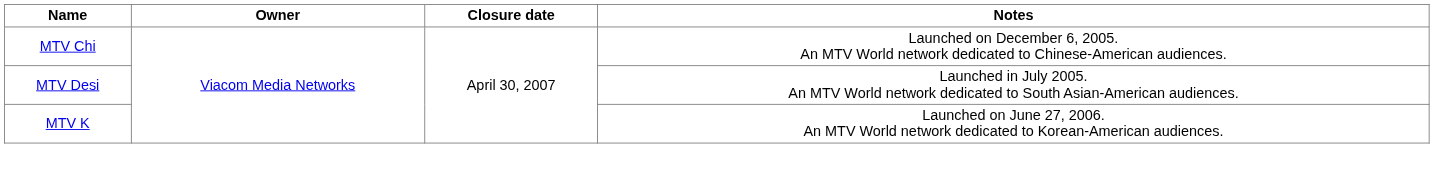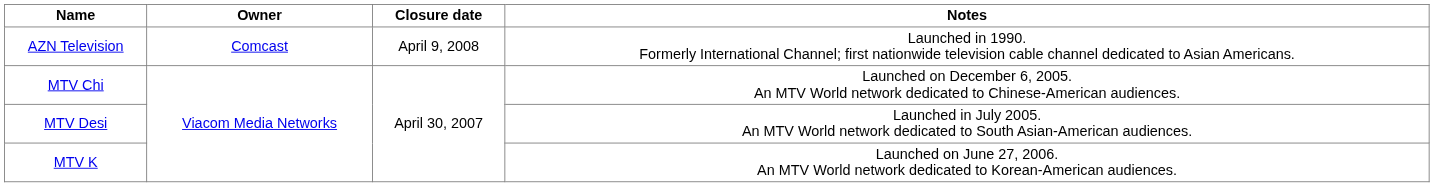+ row: (76, 46)
